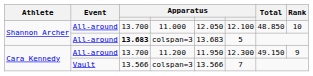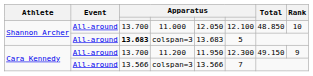(84, 64) Vault -> (95, 64) All-around
